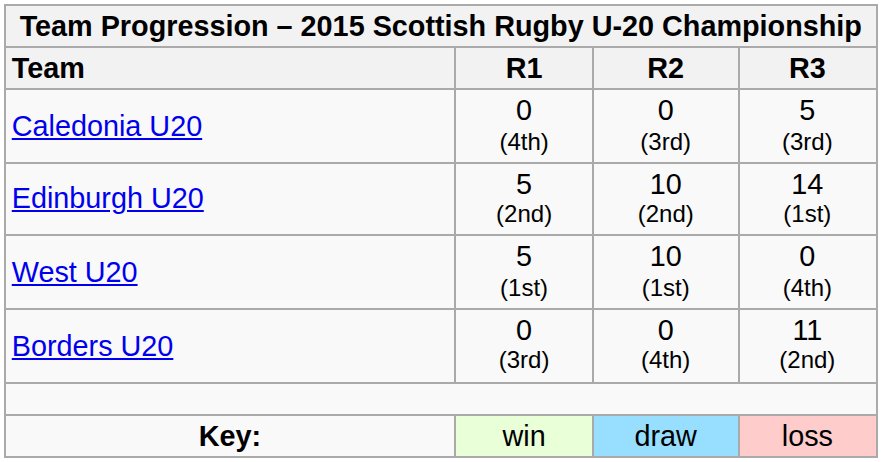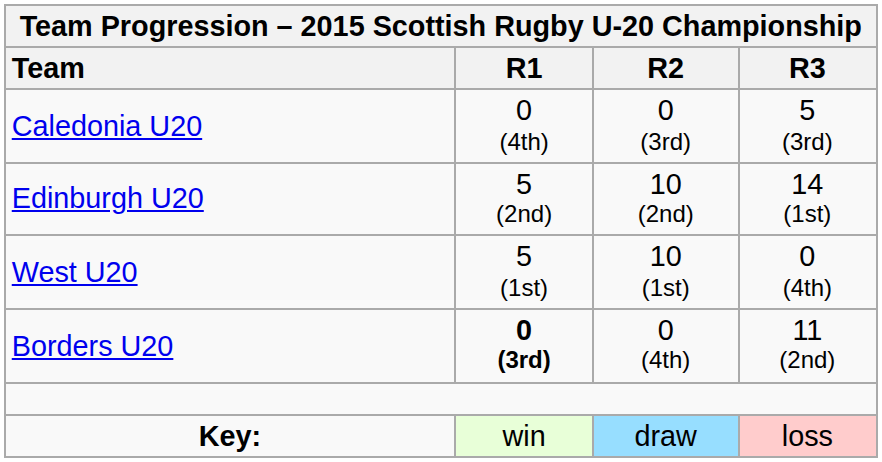(524, 345) normal -> (524, 345) bold
